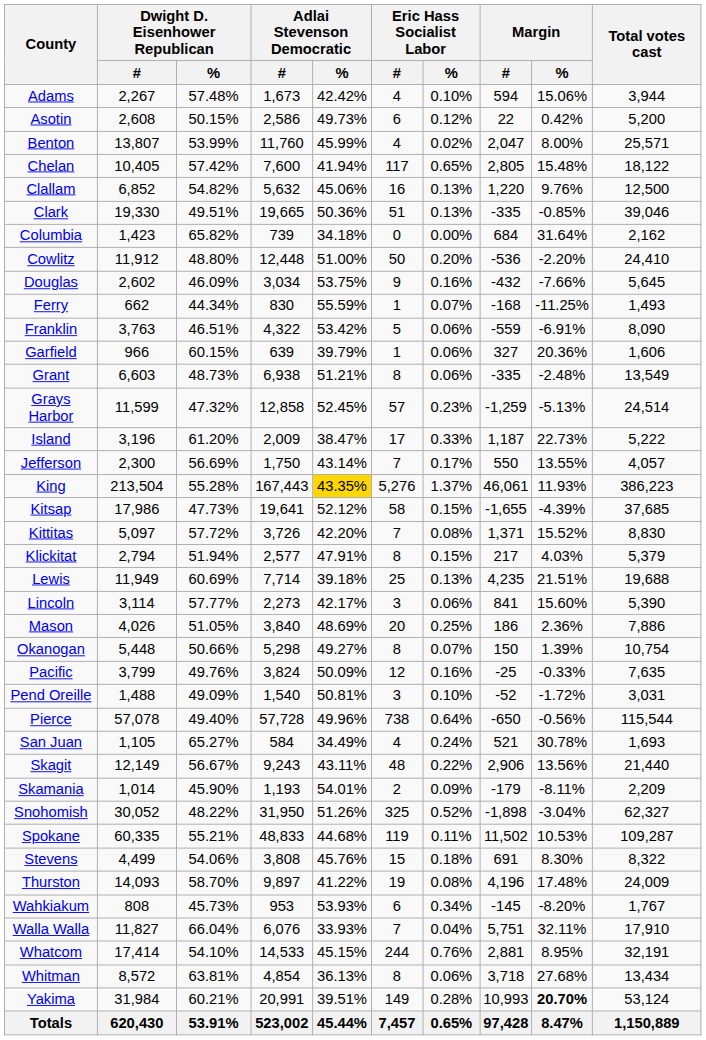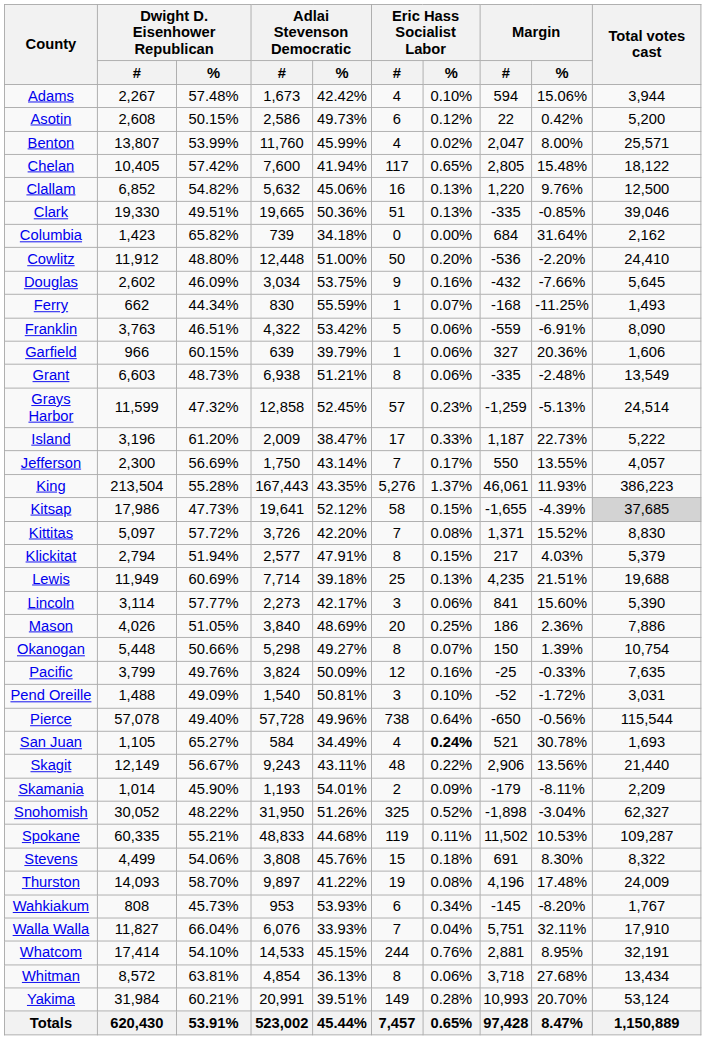(342, 486) gold background -> (342, 486) no background
(647, 509) no background -> (647, 509) lightgrey background
(451, 742) normal -> (451, 742) bold
(562, 999) bold -> (562, 999) normal
